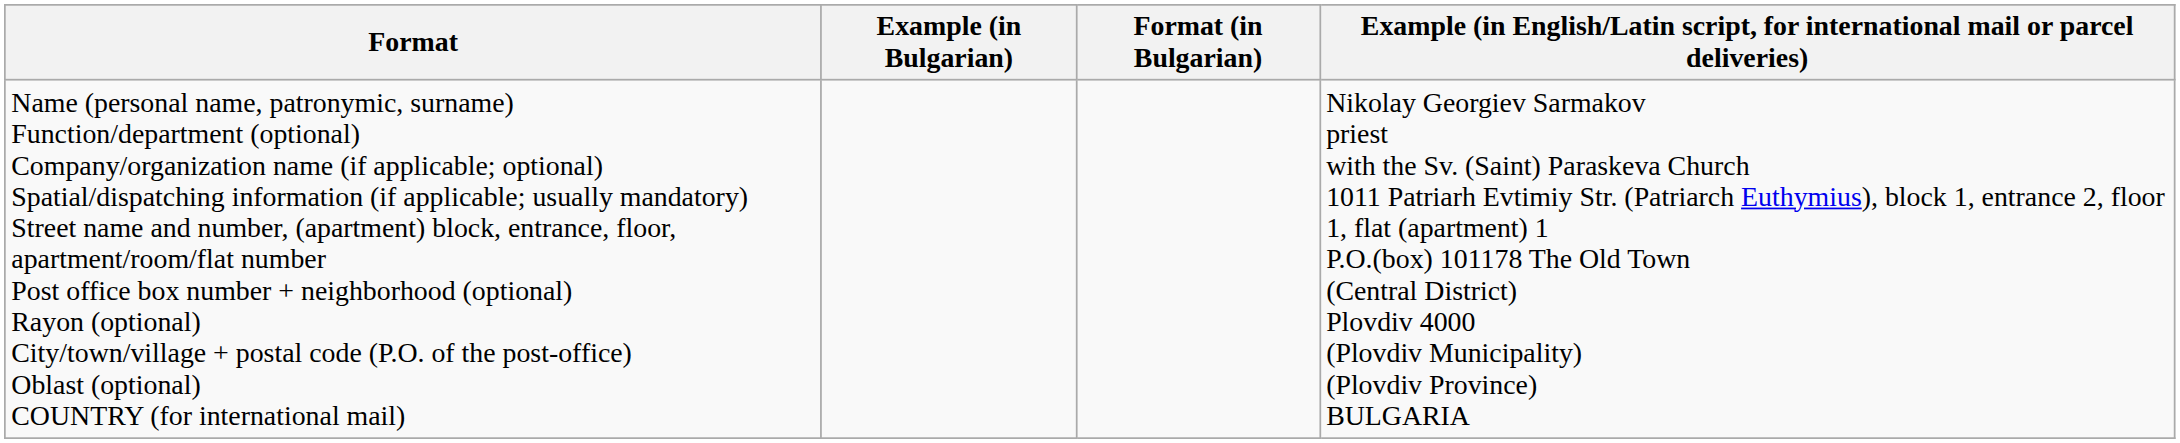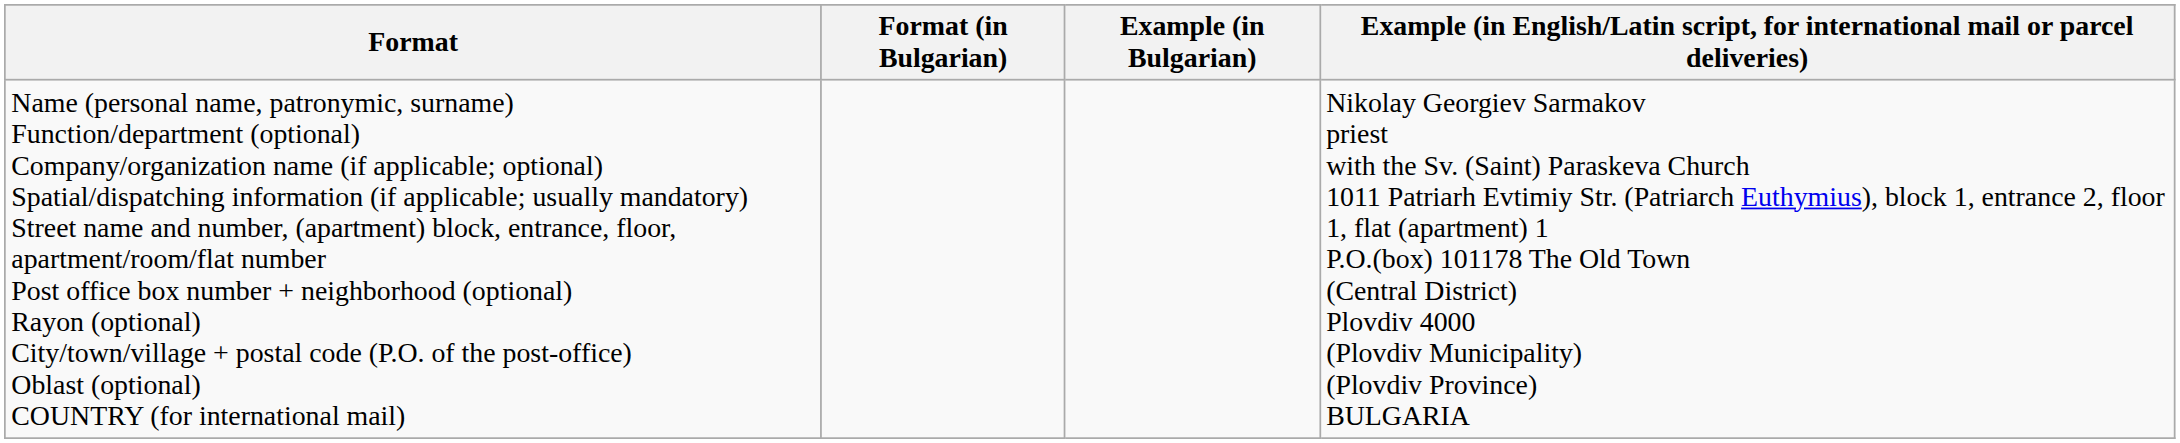columns swapped: (1198, 42) <-> (949, 42)
